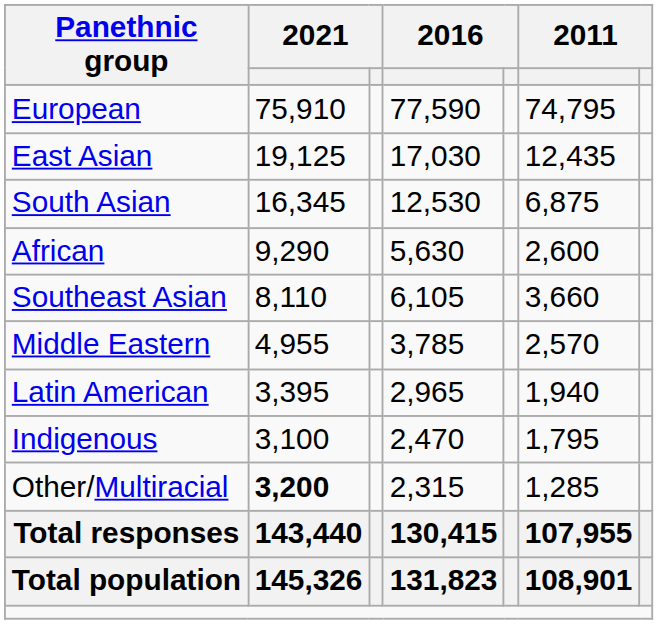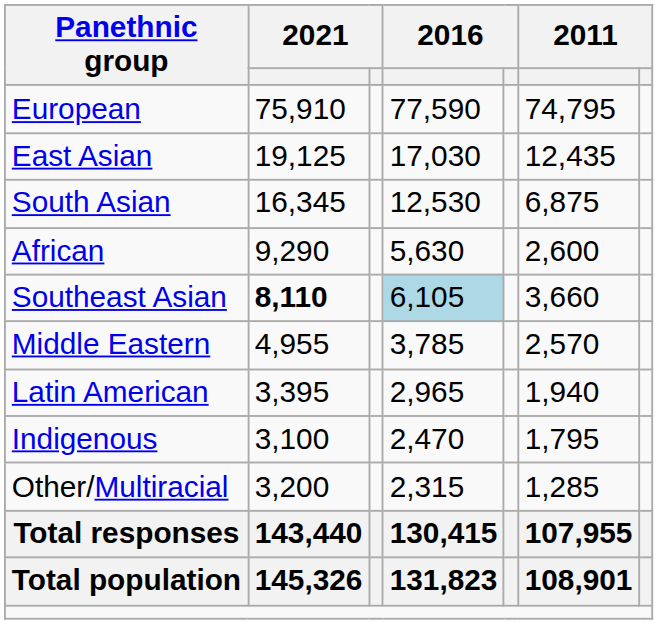(291, 297) normal -> (291, 297) bold
(427, 297) no background -> (427, 297) lightblue background
(292, 486) bold -> (292, 486) normal
